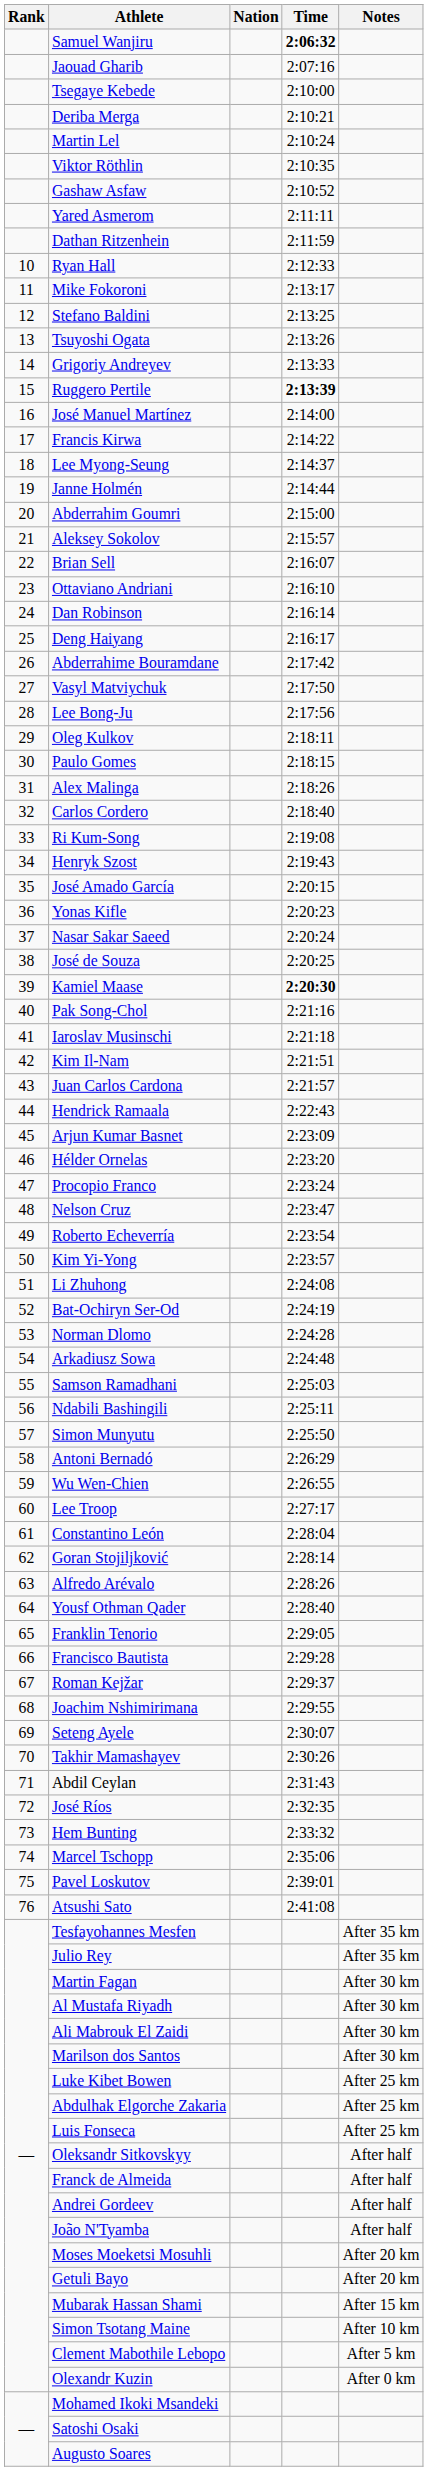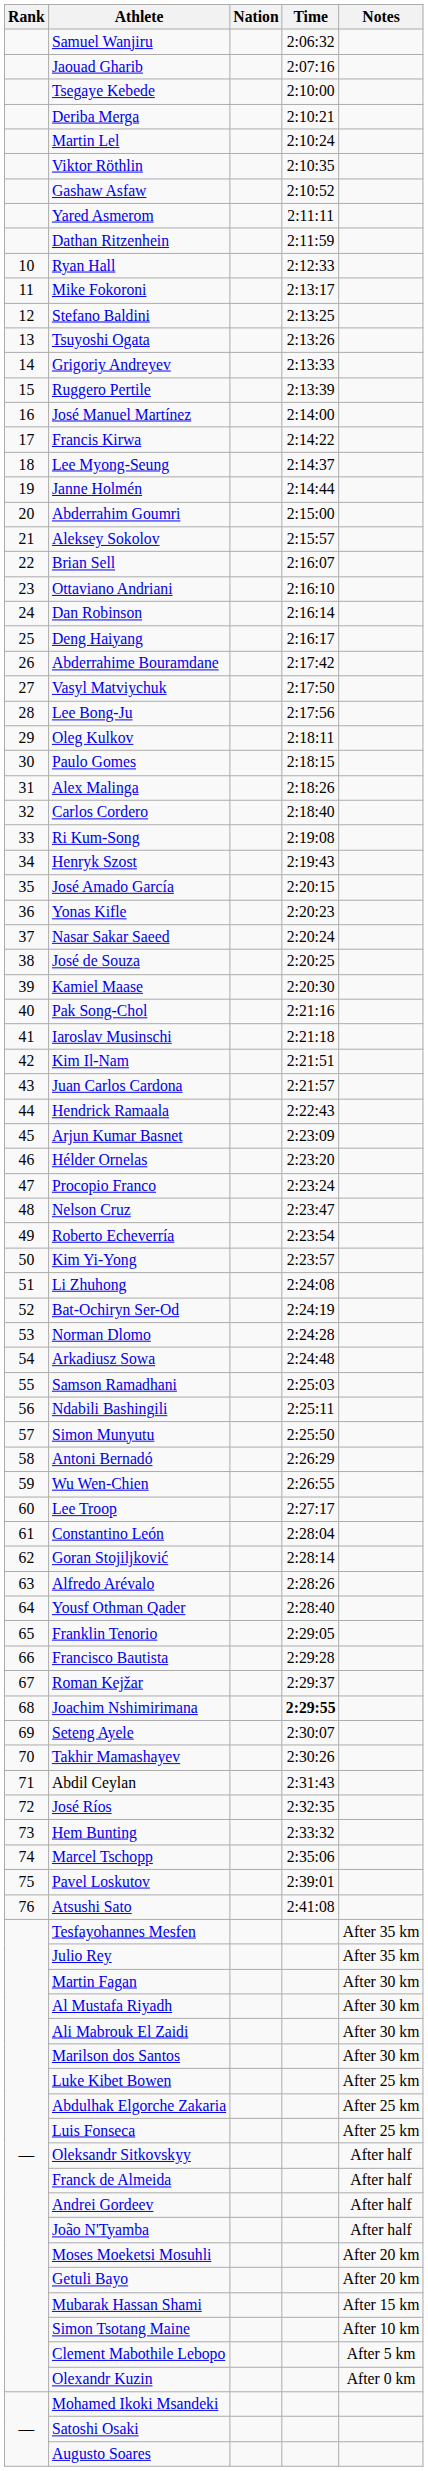(311, 41) bold -> (311, 41) normal
(311, 389) bold -> (311, 389) normal
(311, 986) bold -> (311, 986) normal
(311, 1707) normal -> (311, 1707) bold
